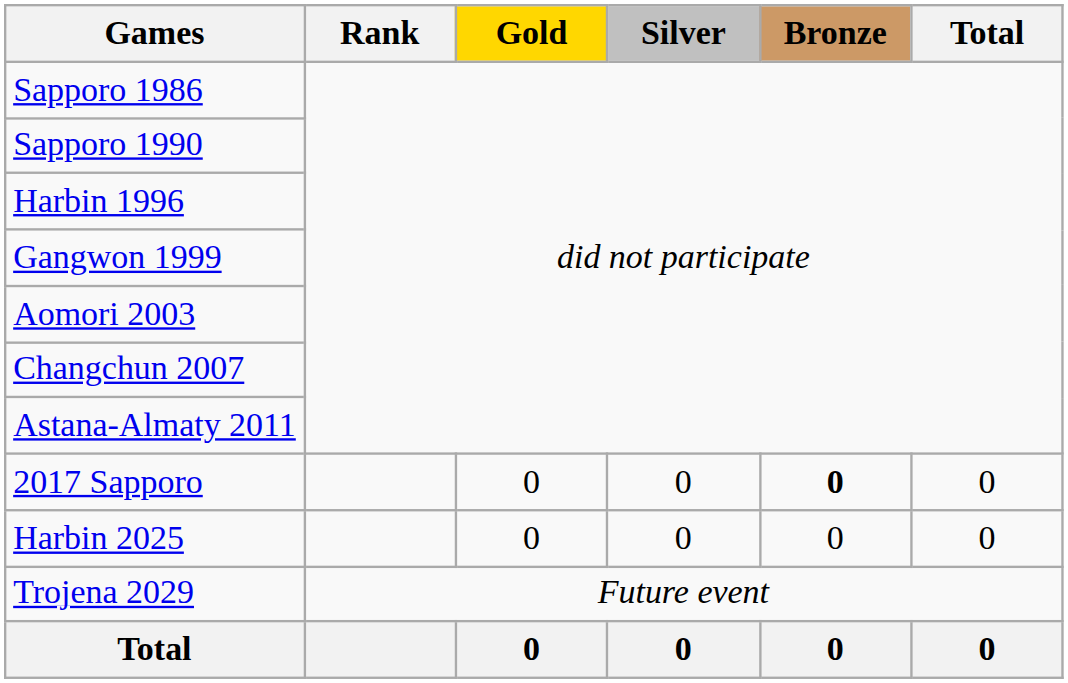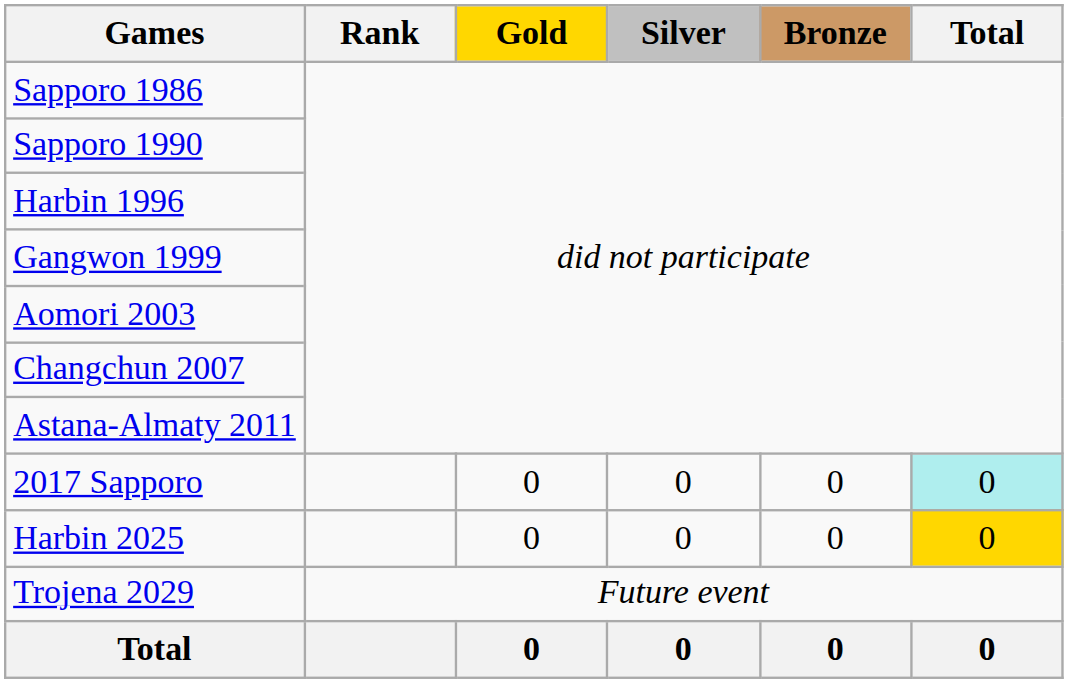(835, 481) bold -> (835, 481) normal
(987, 481) no background -> (987, 481) paleturquoise background
(987, 537) no background -> (987, 537) gold background
